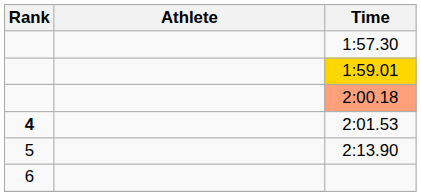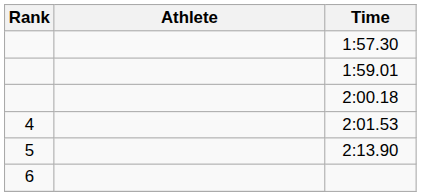(370, 71) gold background -> (370, 71) no background
(370, 97) lightsalmon background -> (370, 97) no background
(29, 124) bold -> (29, 124) normal
